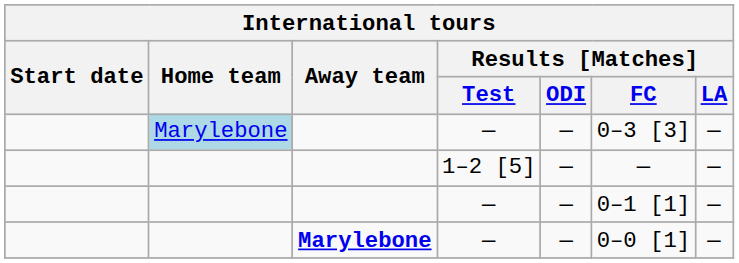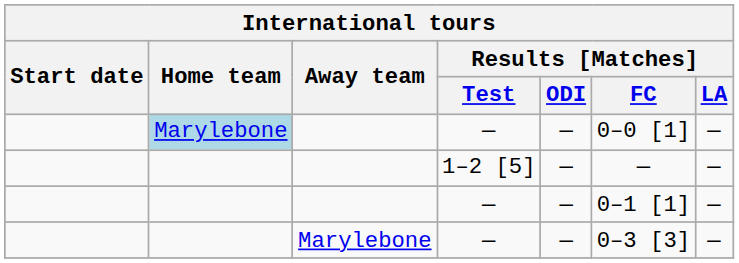(643, 132) 0–3 [3] -> (643, 132) 0–0 [1]
(365, 240) bold -> (365, 240) normal
(643, 240) 0–0 [1] -> (643, 240) 0–3 [3]
